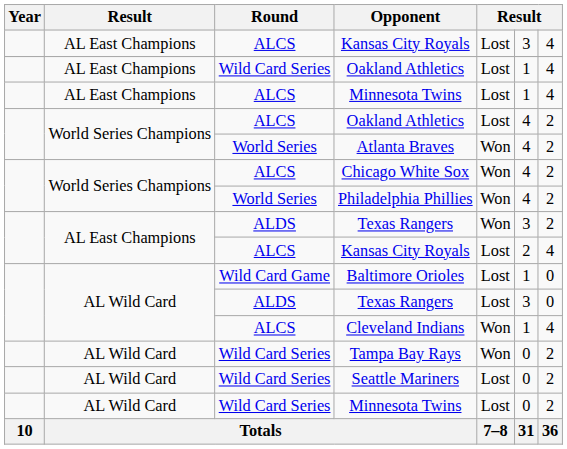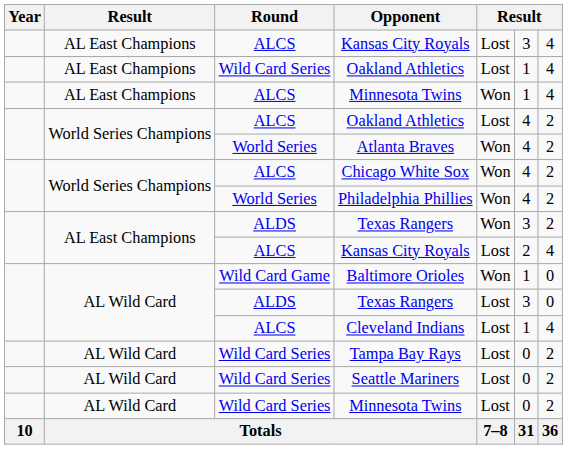(495, 95) Lost -> (495, 95) Won
(495, 276) Lost -> (495, 276) Won
(495, 328) Won -> (495, 328) Lost
(495, 353) Won -> (495, 353) Lost
